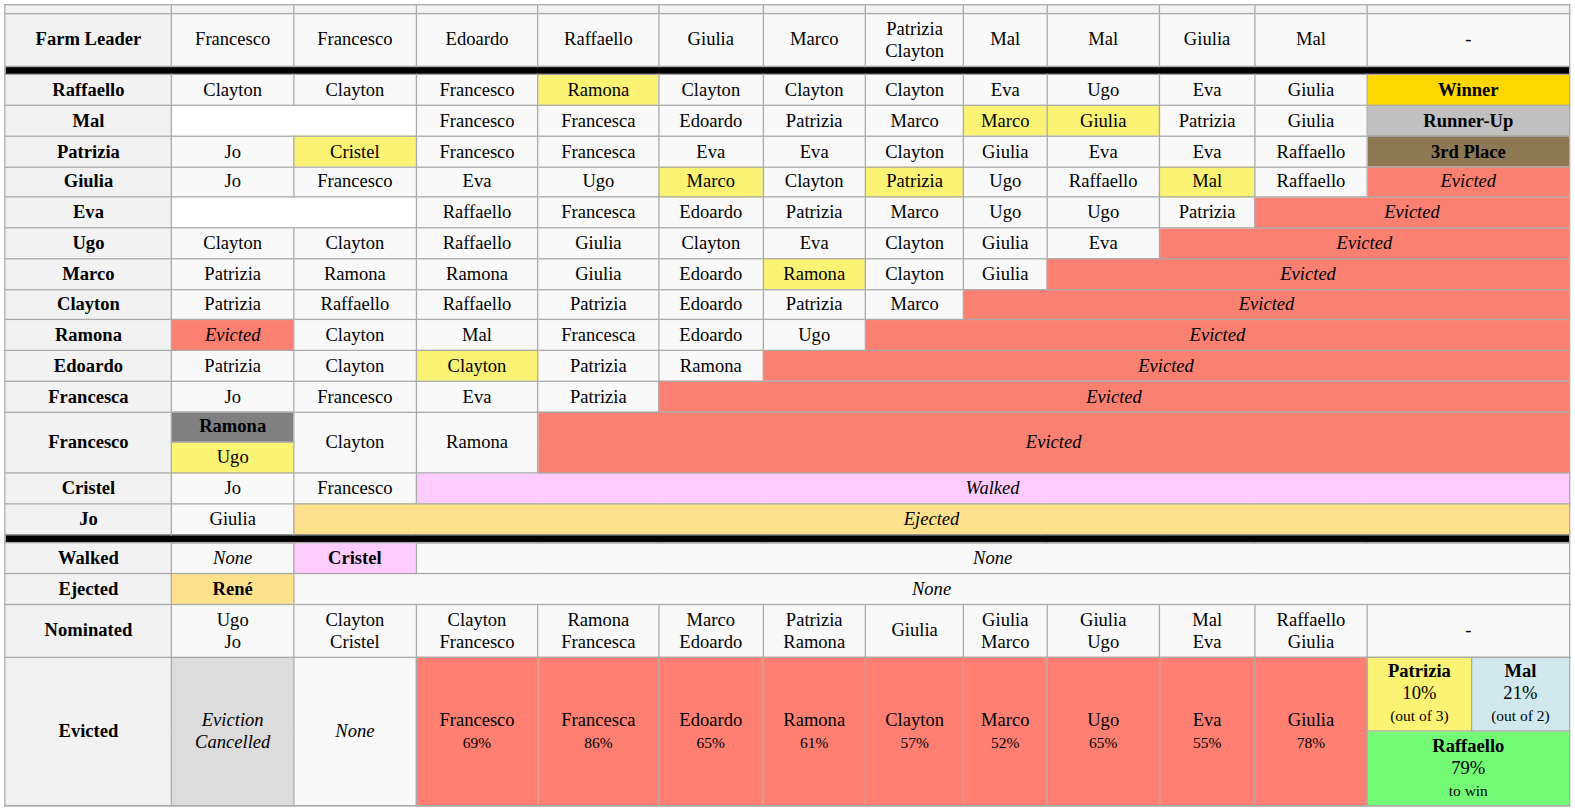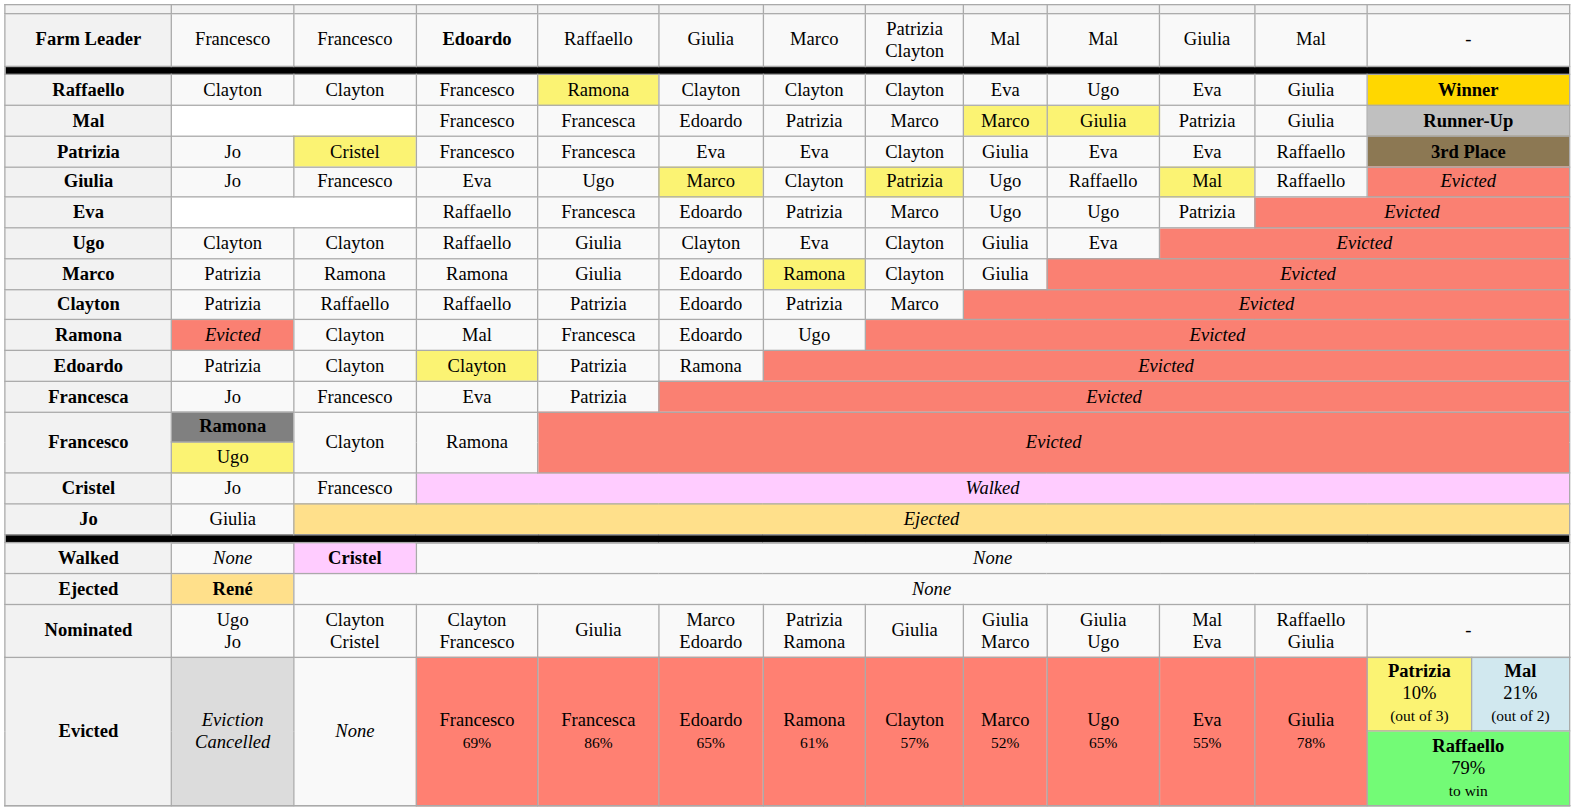(477, 39) normal -> (477, 39) bold
(598, 630) Ramona Francesca -> (598, 630) Giulia
